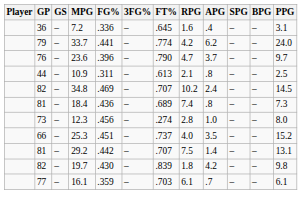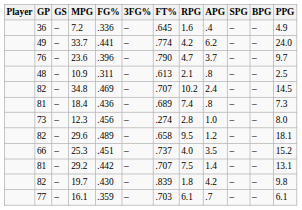(282, 28) 3.1 -> (282, 28) 4.9
(42, 43) 79 -> (42, 43) 49
(42, 74) 44 -> (42, 74) 48
+ row: (79, 136)
